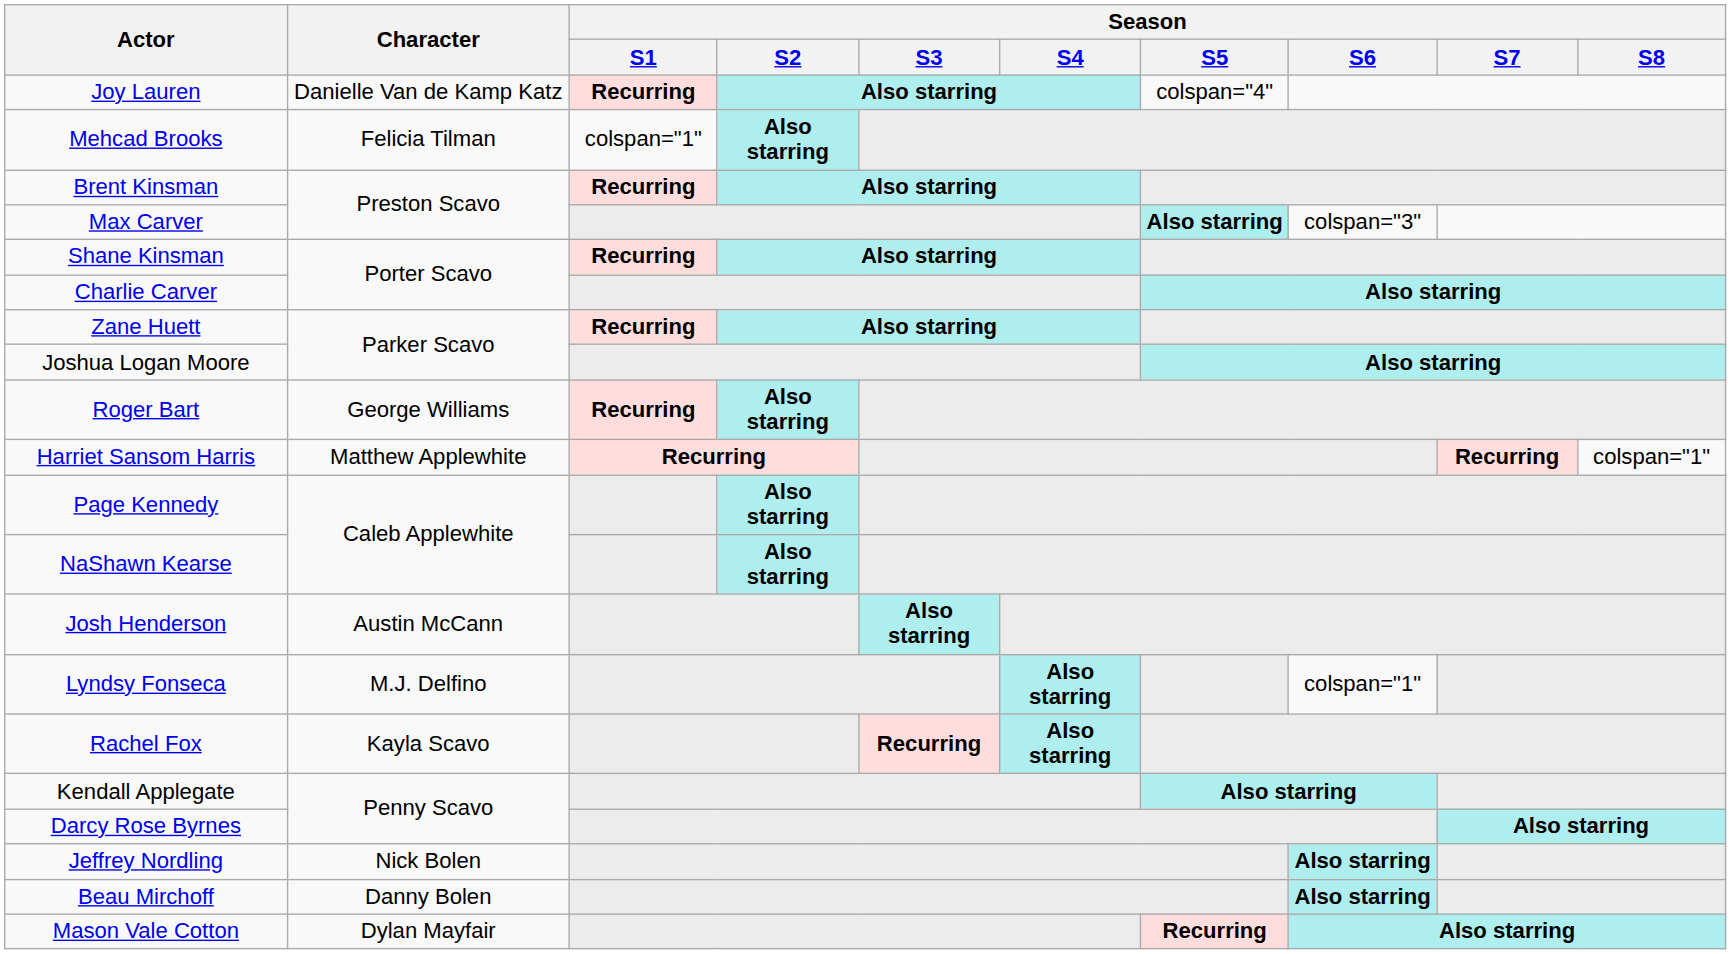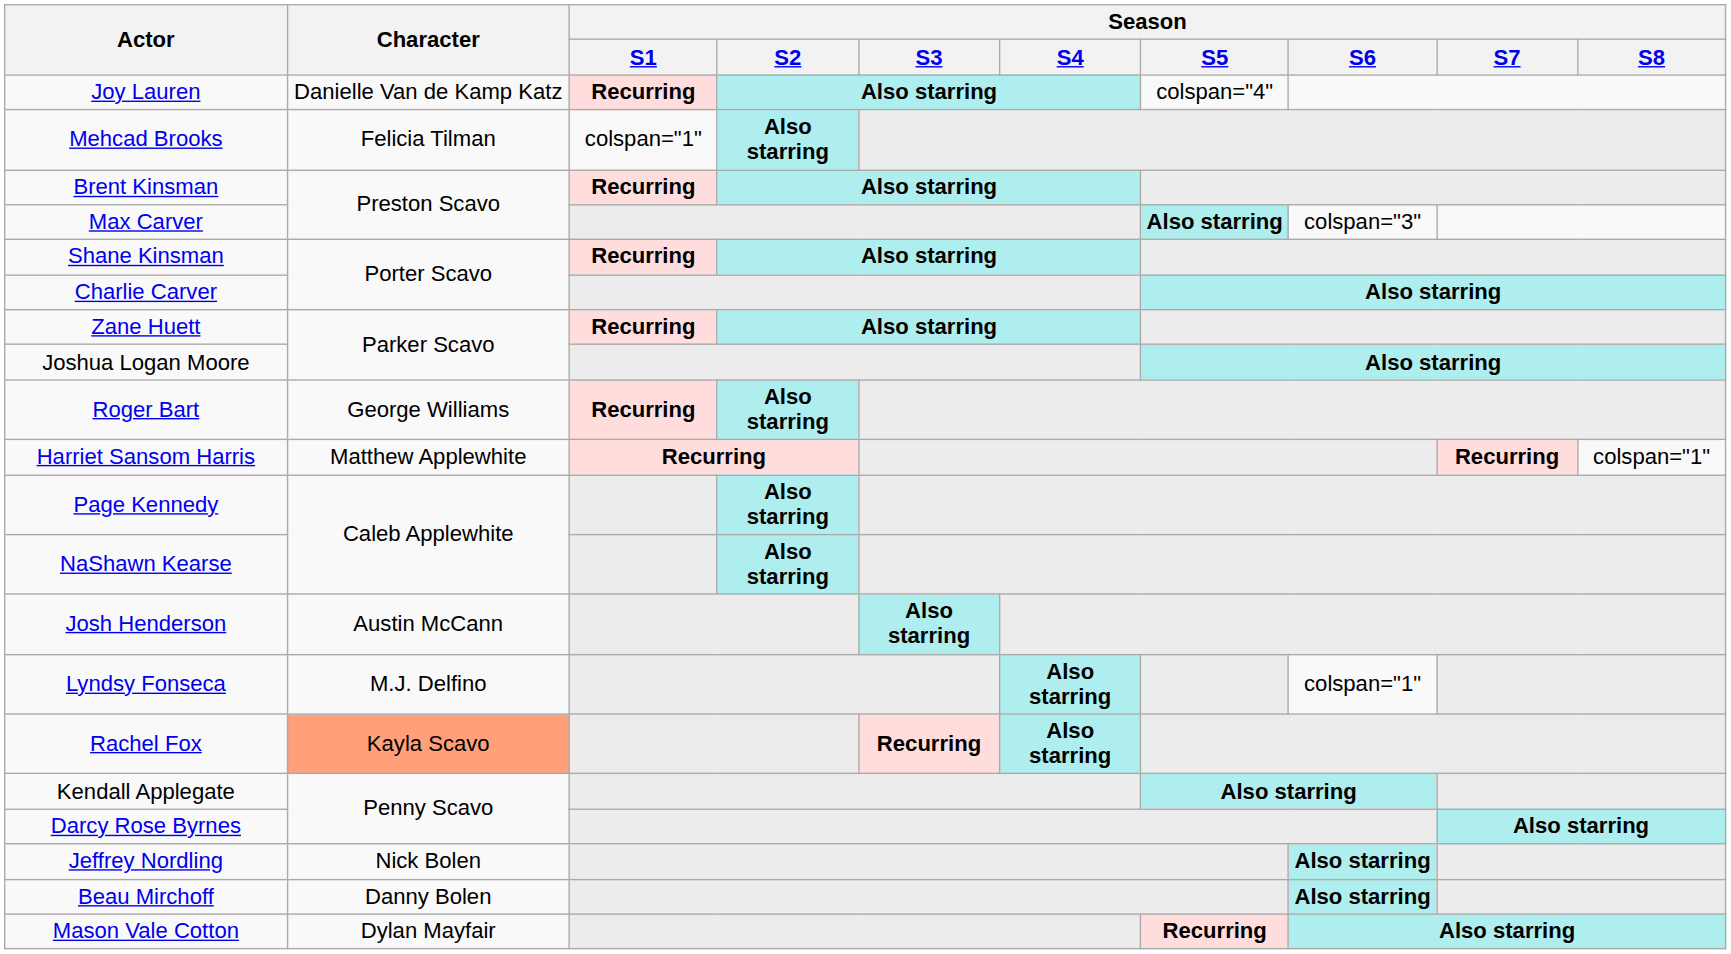(428, 743) no background -> (428, 743) lightsalmon background
